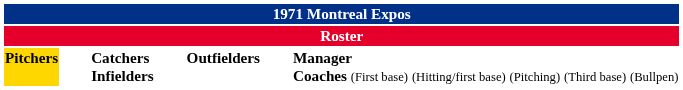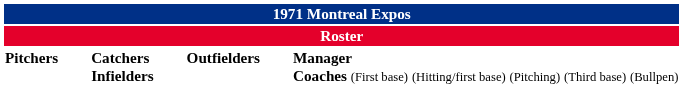(32, 58) gold background -> (32, 58) no background
